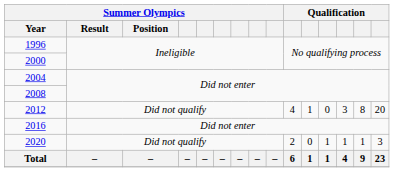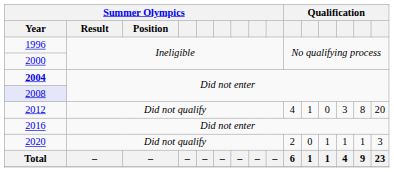(35, 77) normal -> (35, 77) bold
(35, 93) no background -> (35, 93) lavender background
